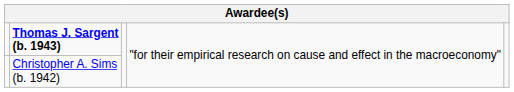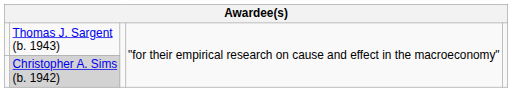(66, 39) bold -> (63, 39) normal
(65, 71) no background -> (65, 71) lightgrey background
